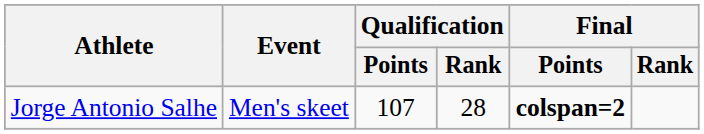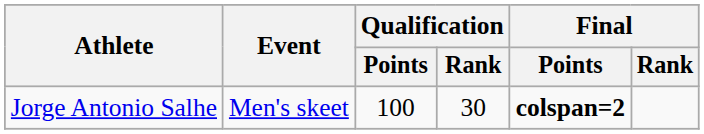(396, 107) 107 -> (396, 107) 100
(473, 107) 28 -> (473, 107) 30
